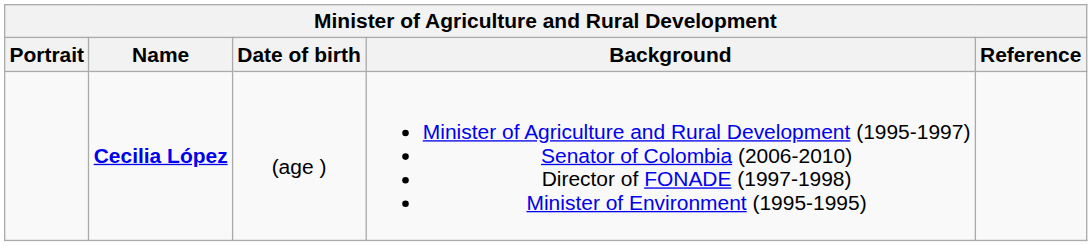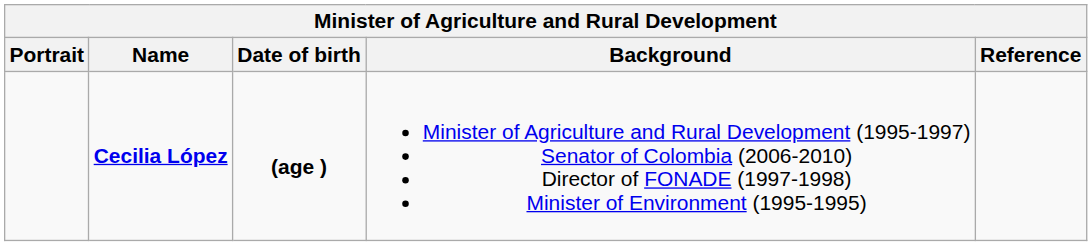(299, 167) normal -> (299, 167) bold
